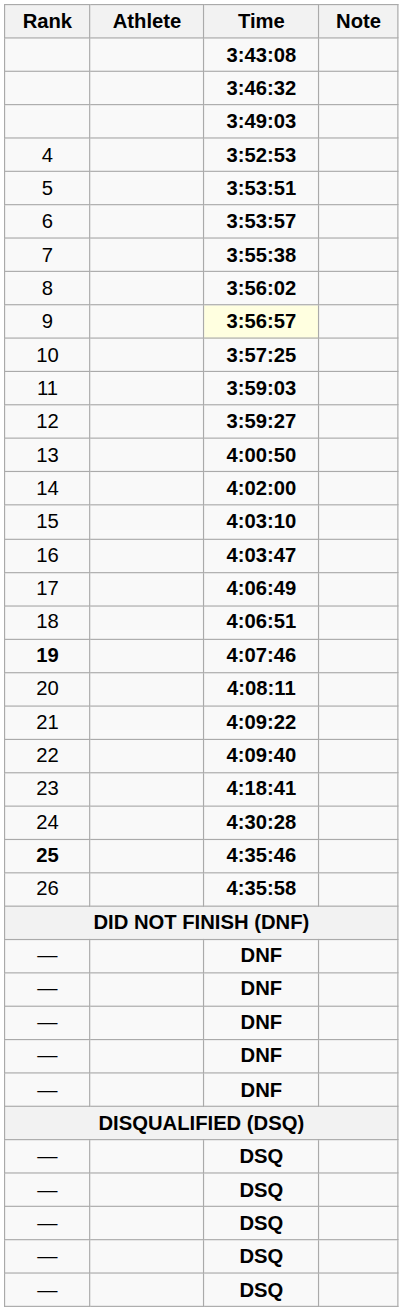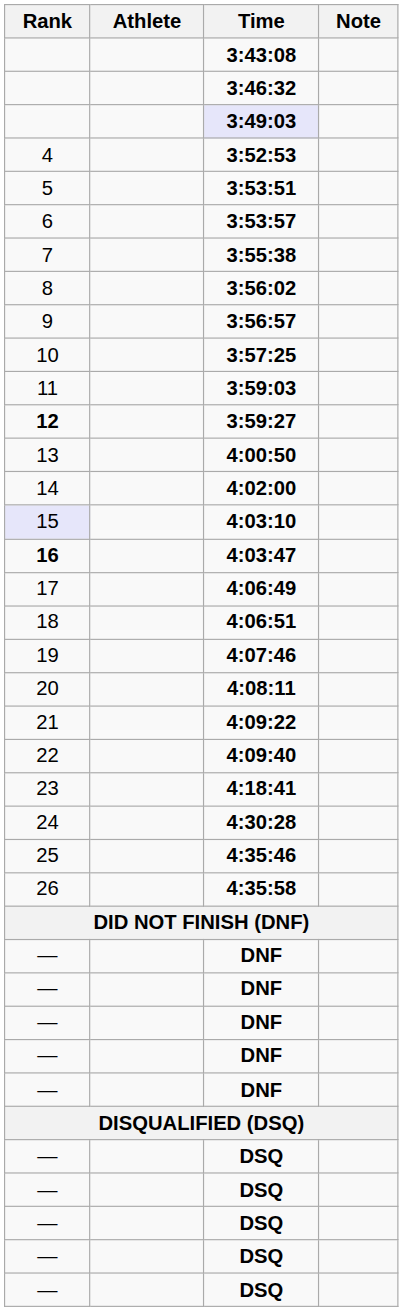(261, 120) no background -> (261, 120) lavender background
(261, 321) lightyellow background -> (261, 321) no background
(47, 421) normal -> (47, 421) bold
(47, 521) no background -> (47, 521) lavender background
(47, 554) normal -> (47, 554) bold
(47, 655) bold -> (47, 655) normal
(47, 855) bold -> (47, 855) normal
